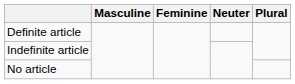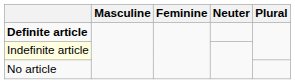(44, 32) normal -> (47, 32) bold
(48, 50) no background -> (48, 50) lightyellow background
